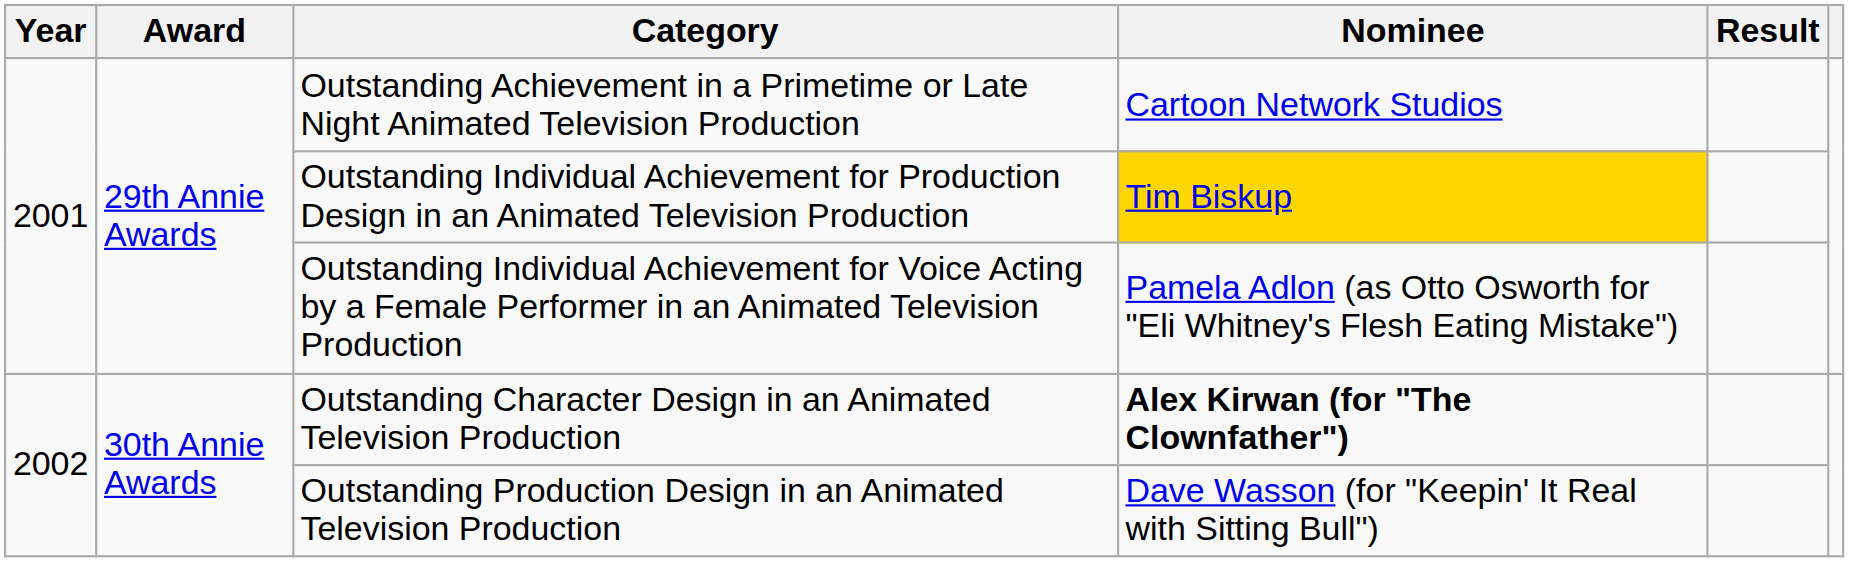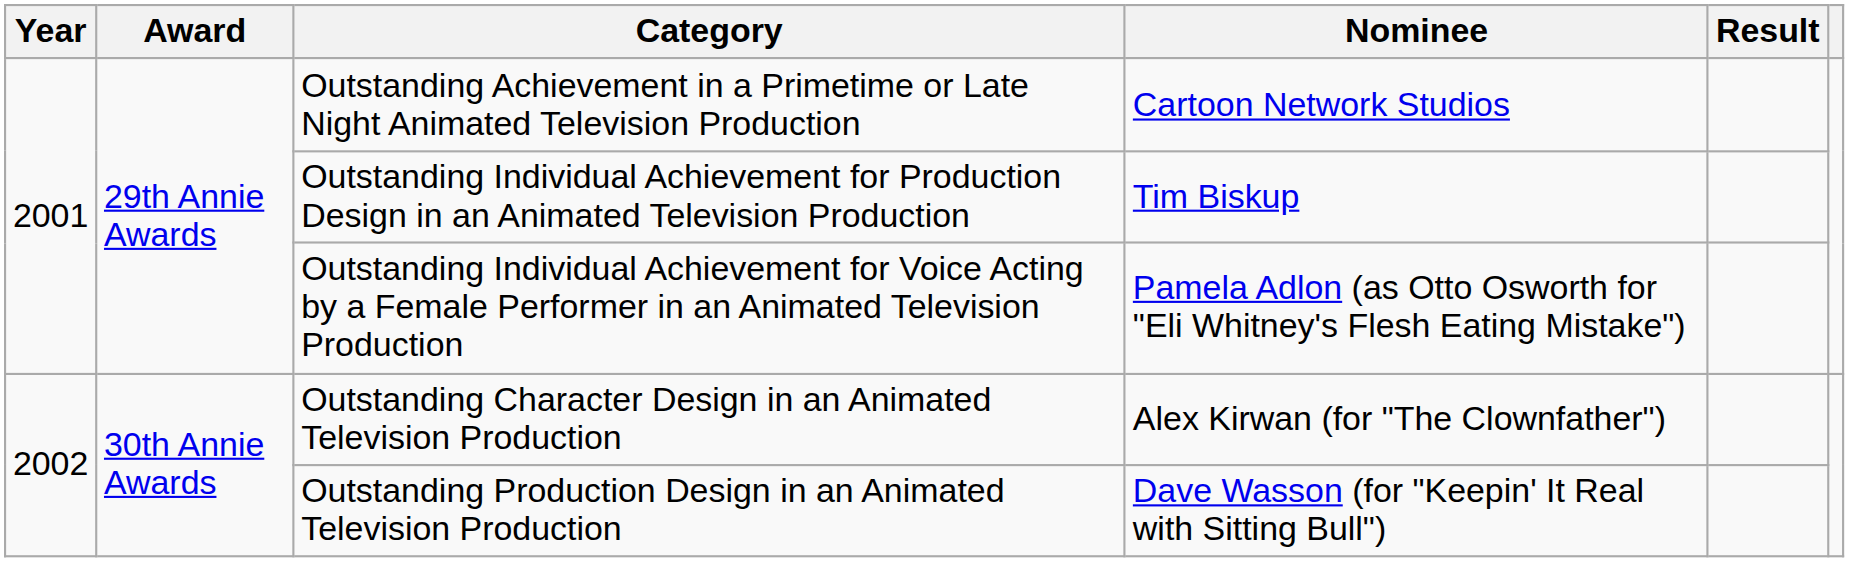(1209, 196) gold background -> (1216, 196) no background
(1298, 418) bold -> (1399, 418) normal
